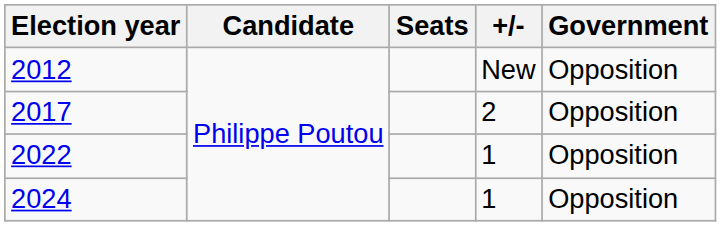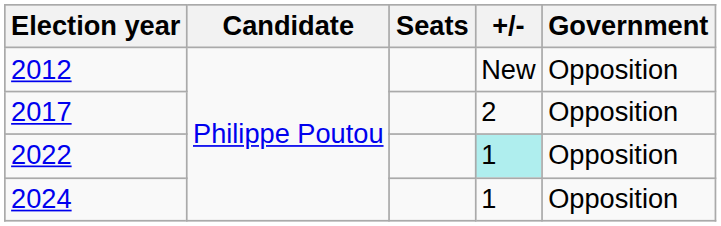(489, 155) no background -> (489, 155) paleturquoise background
